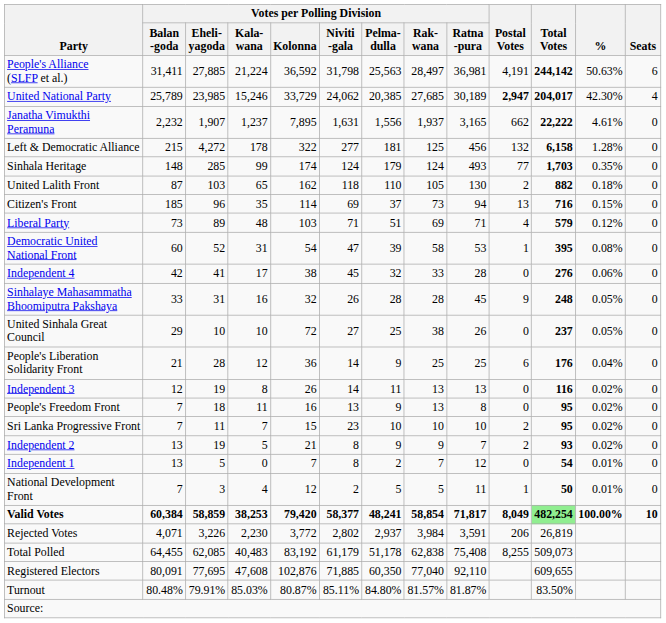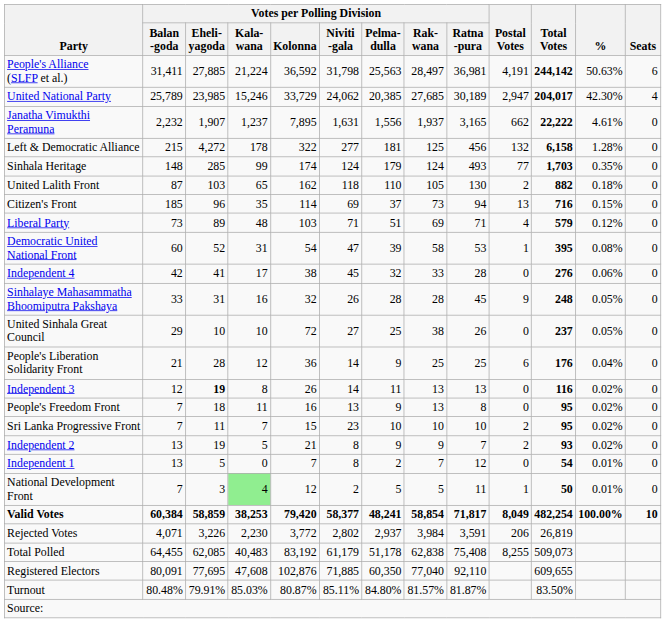(516, 96) bold -> (516, 96) normal
(219, 388) normal -> (219, 388) bold
(265, 489) no background -> (265, 489) lightgreen background
(554, 514) lightgreen background -> (554, 514) no background
